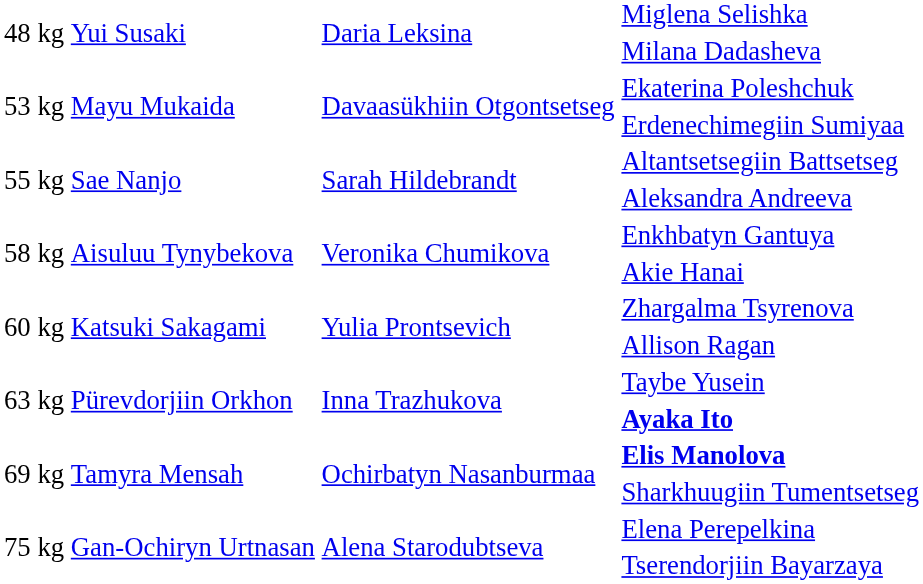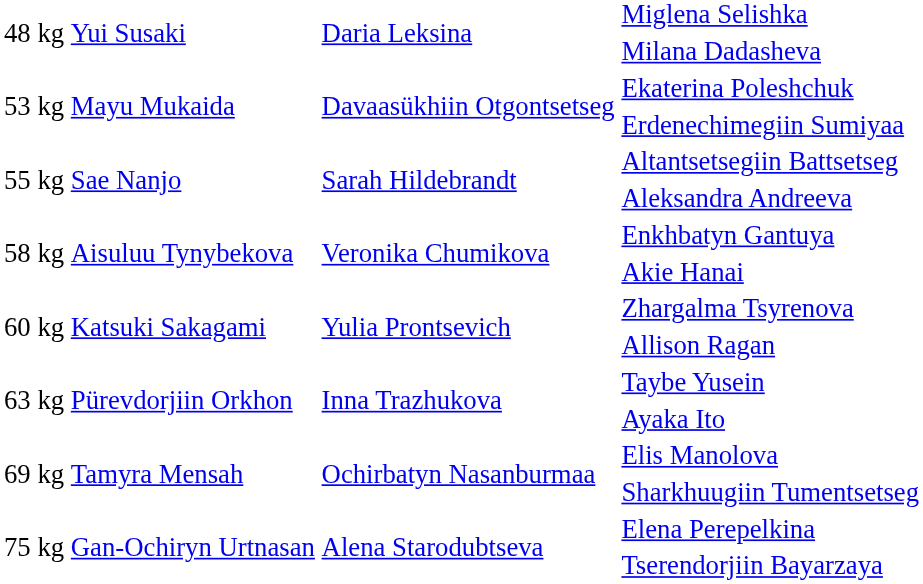(677, 418) bold -> (673, 418) normal
(703, 455) bold -> (700, 455) normal
